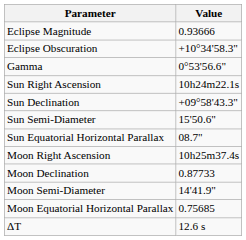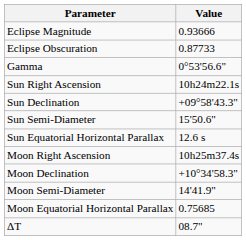(208, 48) +10°34'58.3" -> (197, 48) 0.87733
(191, 137) 08.7" -> (192, 137) 12.6 s
(197, 173) 0.87733 -> (208, 173) +10°34'58.3"
(192, 226) 12.6 s -> (191, 226) 08.7"
